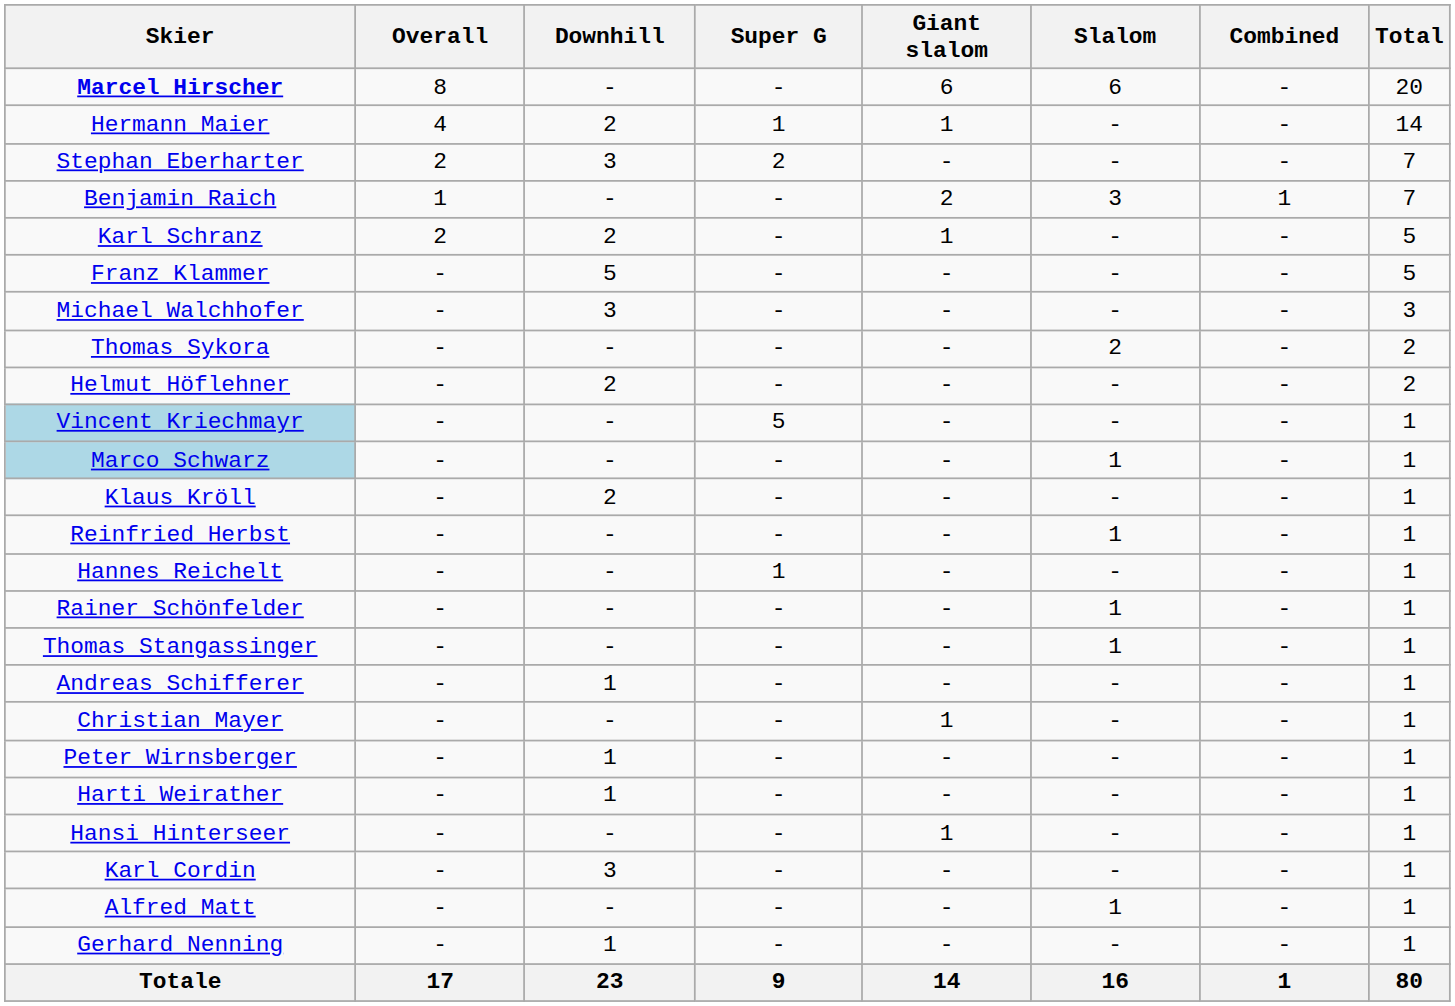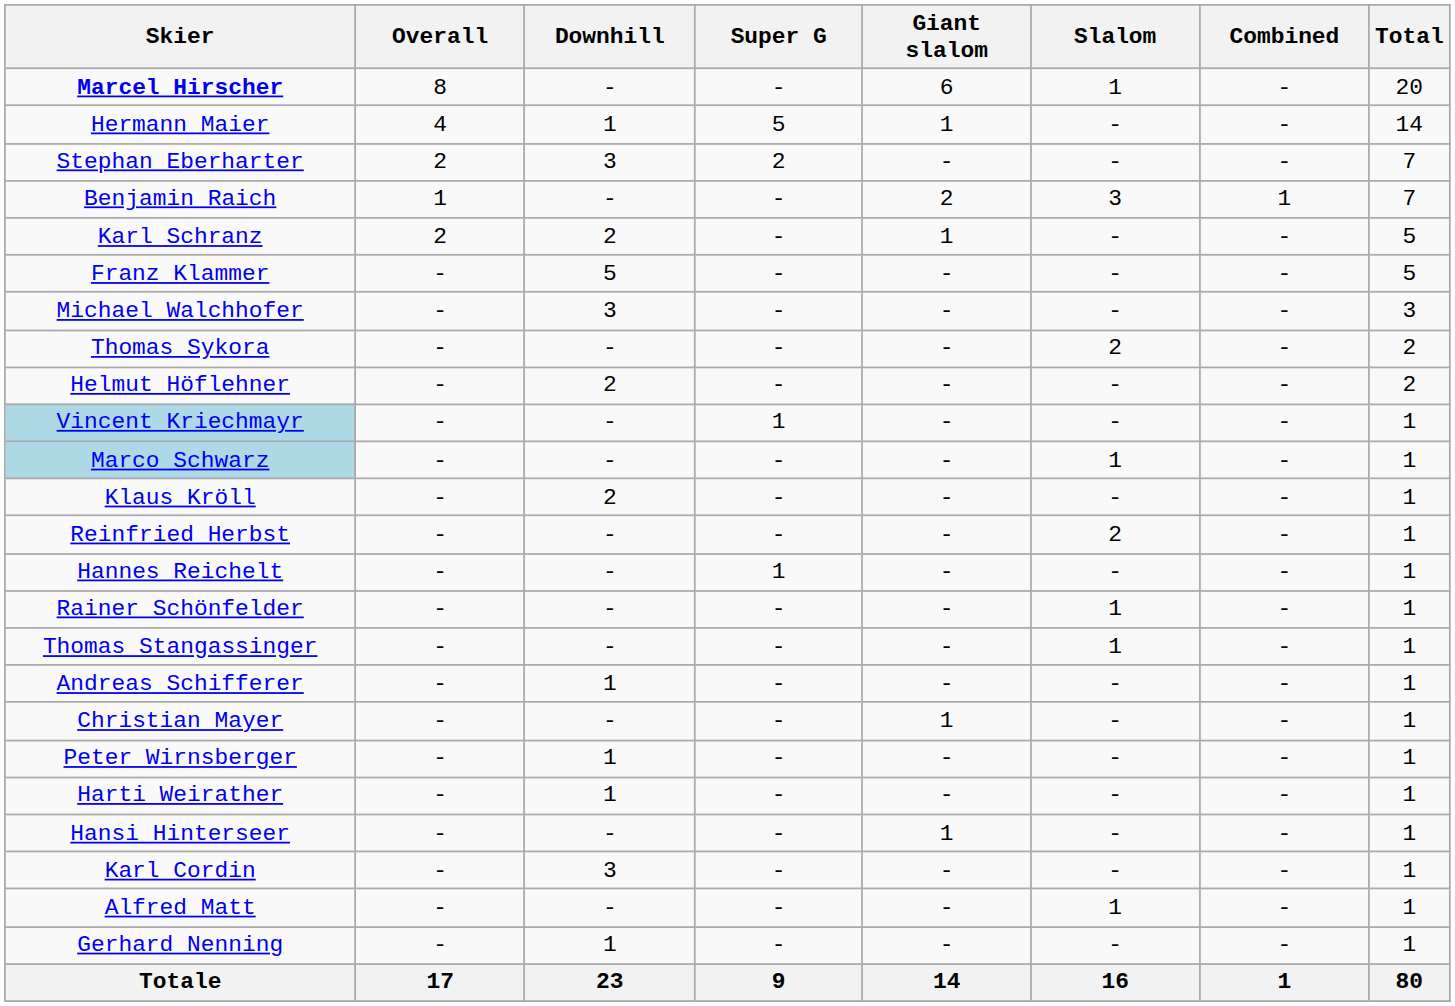(1115, 87) 6 -> (1115, 87) 1
(610, 125) 2 -> (610, 125) 1
(779, 125) 1 -> (779, 125) 5
(779, 423) 5 -> (779, 423) 1
(1115, 535) 1 -> (1115, 535) 2
